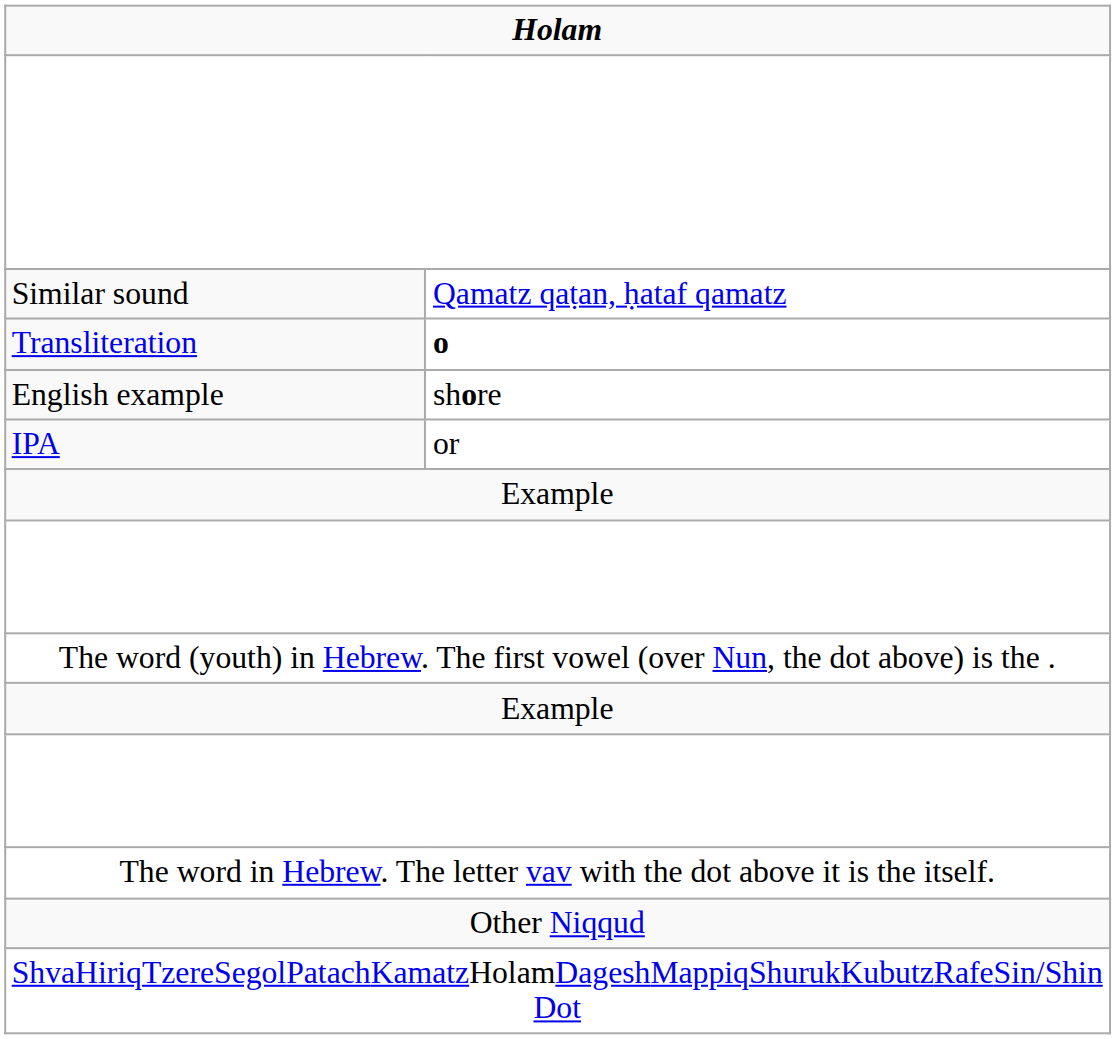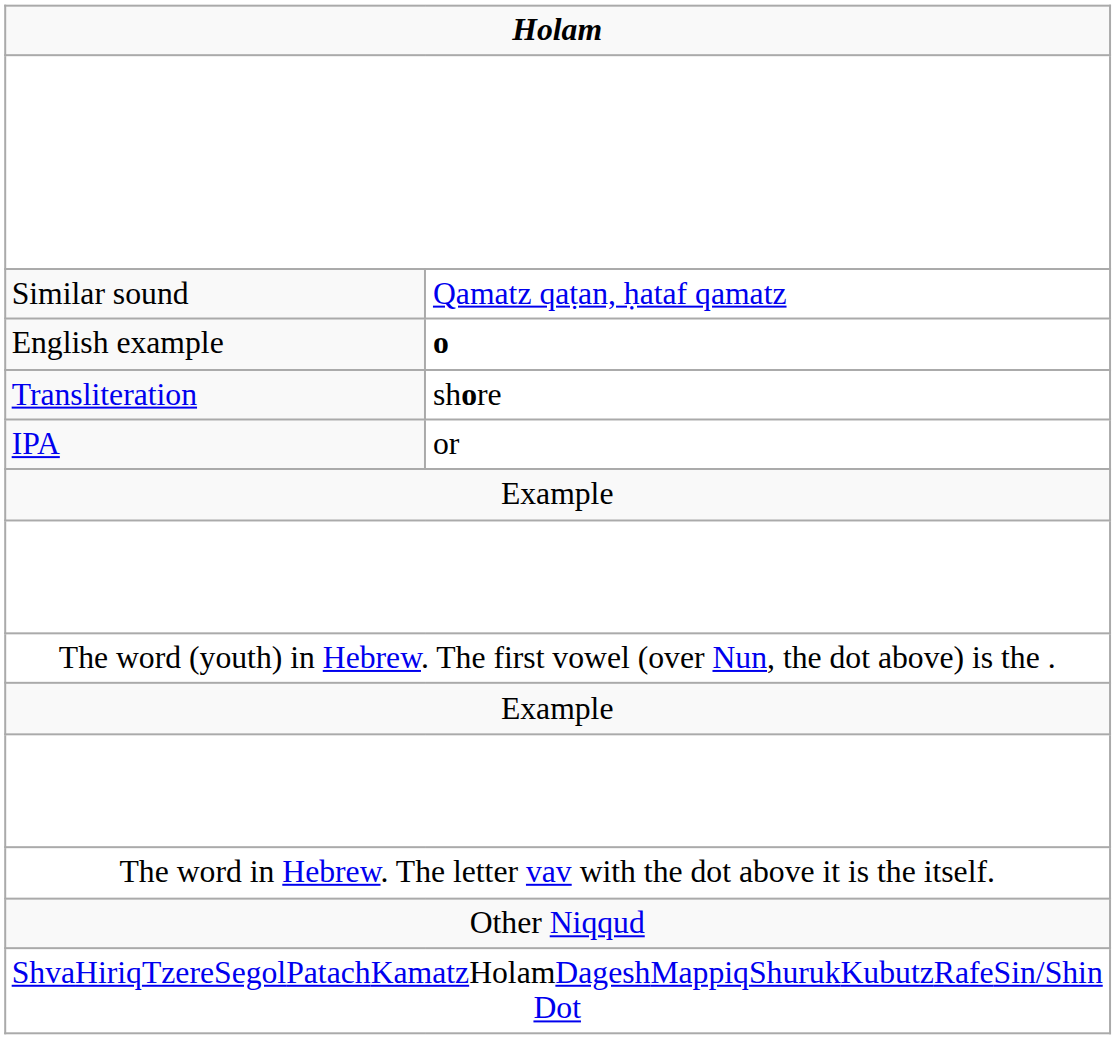(104, 343) Transliteration -> (118, 343) English example
(118, 393) English example -> (104, 393) Transliteration
